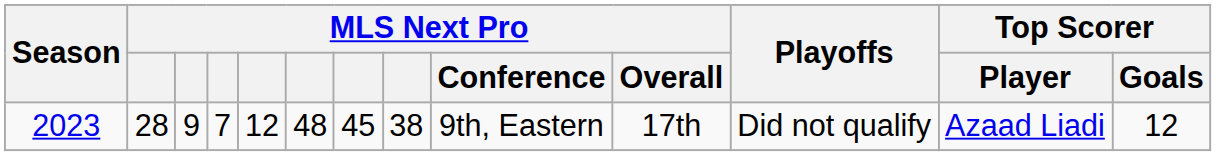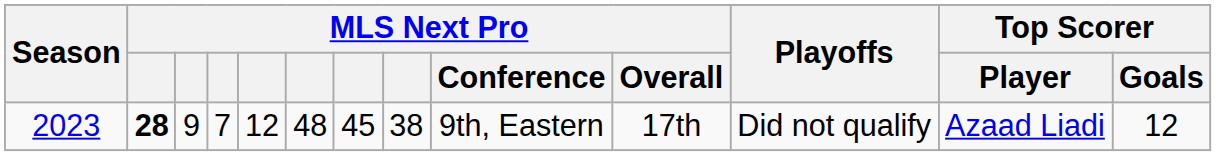(152, 125) normal -> (152, 125) bold
